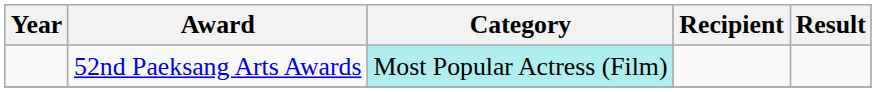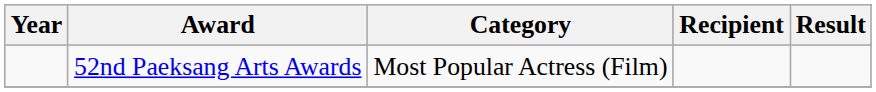(520, 65) paleturquoise background -> (520, 65) no background
